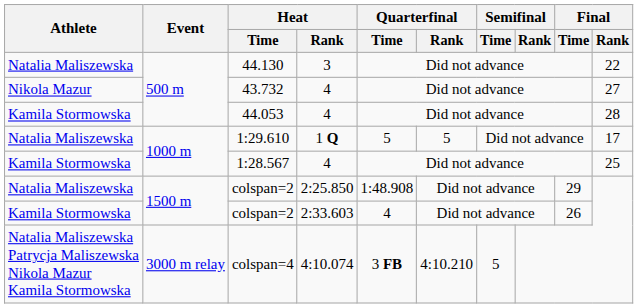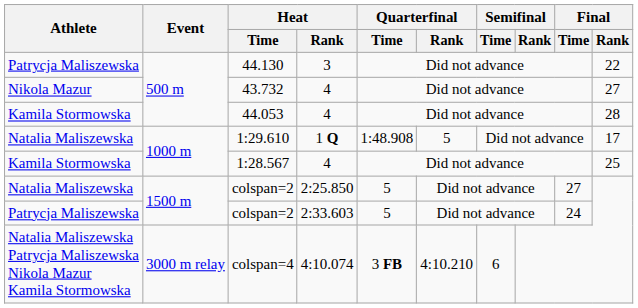(71, 65) Natalia Maliszewska -> (73, 65) Patrycja Maliszewska
(387, 139) 5 -> (387, 139) 1:48.908
(387, 188) 1:48.908 -> (387, 188) 5
(574, 188) 29 -> (574, 188) 27
(69, 213) Kamila Stormowska -> (73, 213) Patrycja Maliszewska
(387, 213) 4 -> (387, 213) 5
(574, 213) 26 -> (574, 213) 24
(496, 264) 5 -> (496, 264) 6
